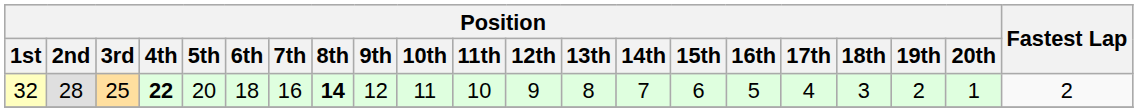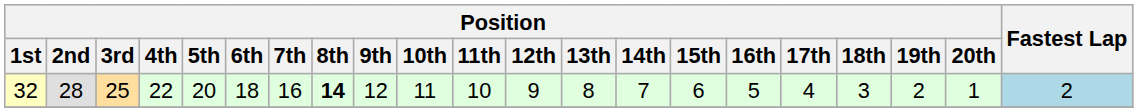(161, 90) bold -> (161, 90) normal
(1067, 90) no background -> (1067, 90) lightblue background
